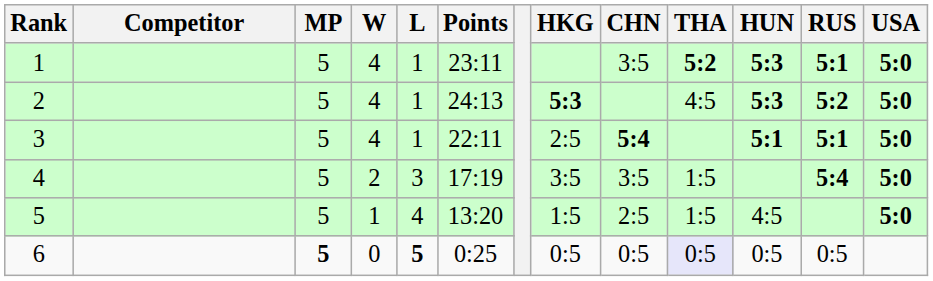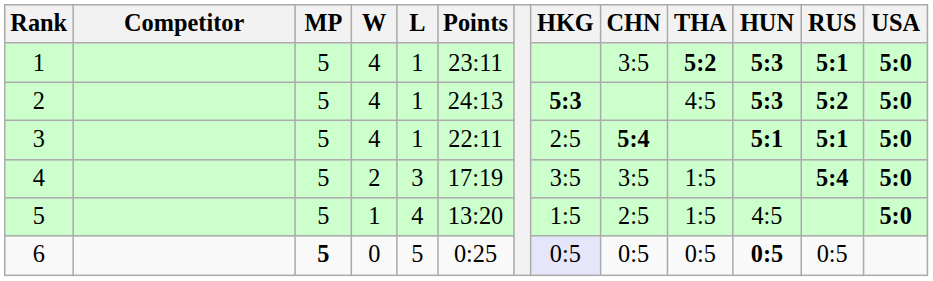(417, 255) bold -> (417, 255) normal
(565, 255) no background -> (565, 255) lavender background
(700, 255) lavender background -> (700, 255) no background
(767, 255) normal -> (767, 255) bold
